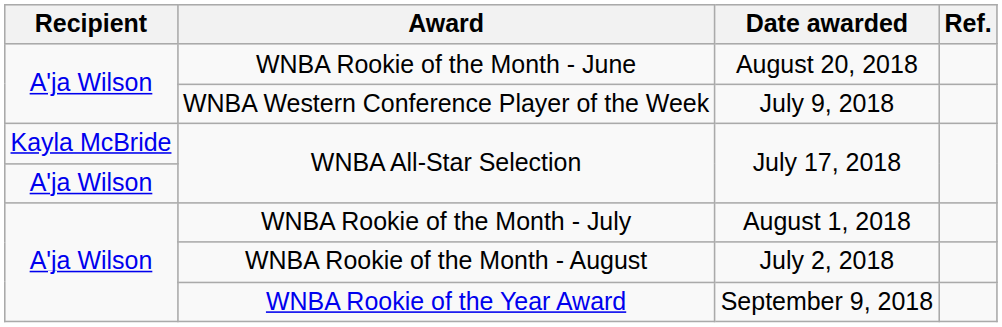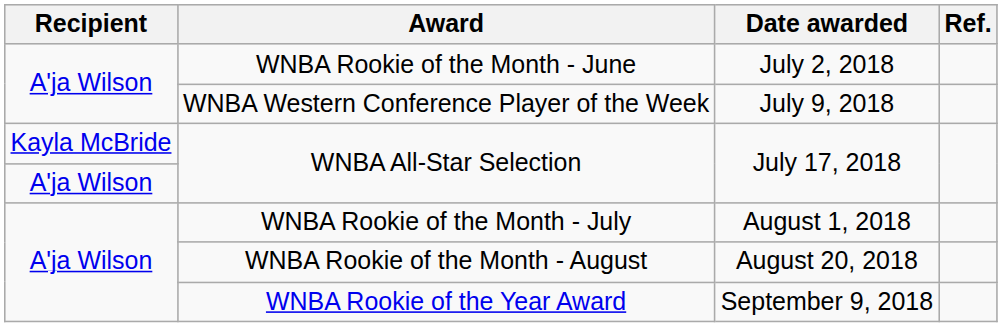(827, 63) August 20, 2018 -> (827, 63) July 2, 2018
(827, 261) July 2, 2018 -> (827, 261) August 20, 2018
